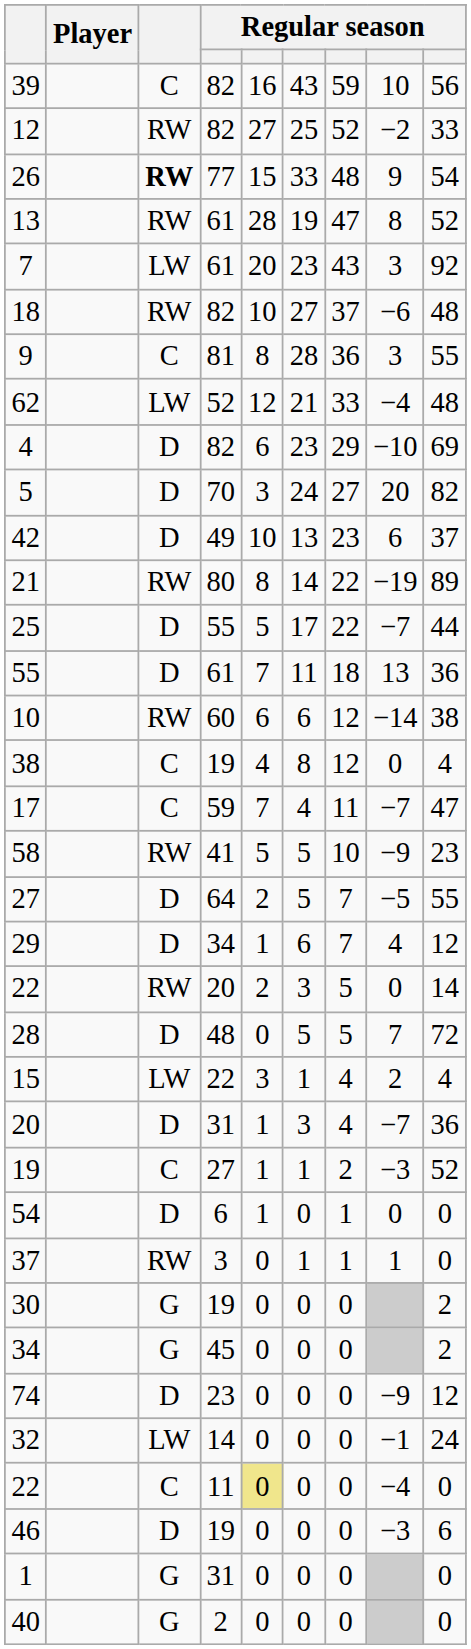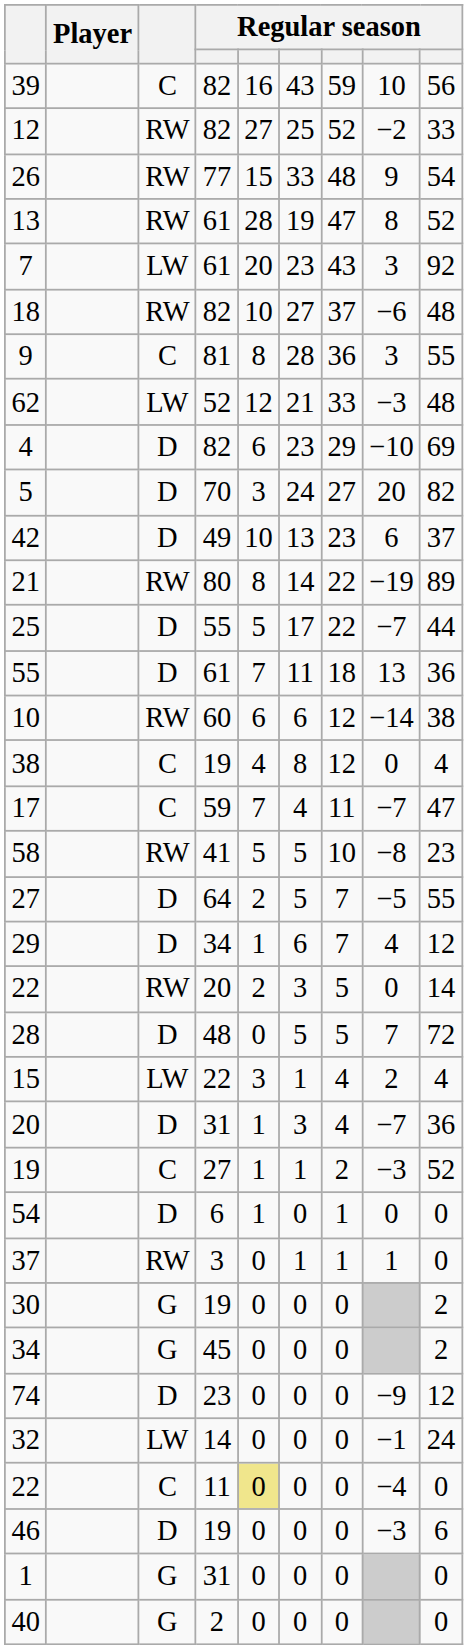(169, 175) bold -> (167, 175) normal
(395, 401) −4 -> (391, 401) −3
(395, 853) −9 -> (391, 853) −8
